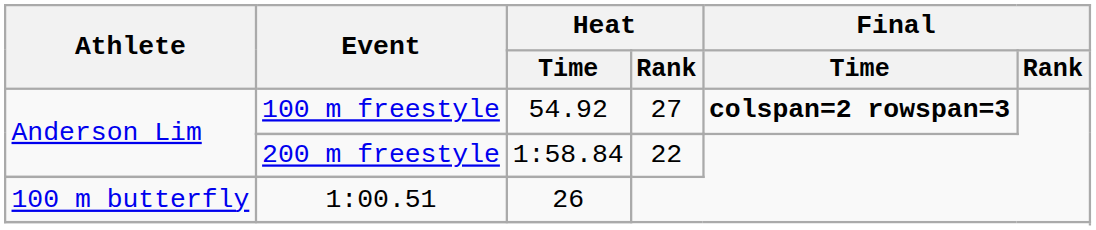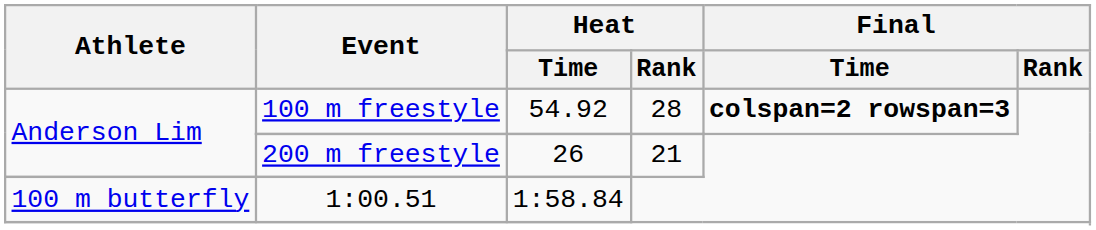(666, 111) 27 -> (666, 111) 28
(568, 155) 1:58.84 -> (568, 155) 26
(666, 155) 22 -> (666, 155) 21
(568, 200) 26 -> (568, 200) 1:58.84
